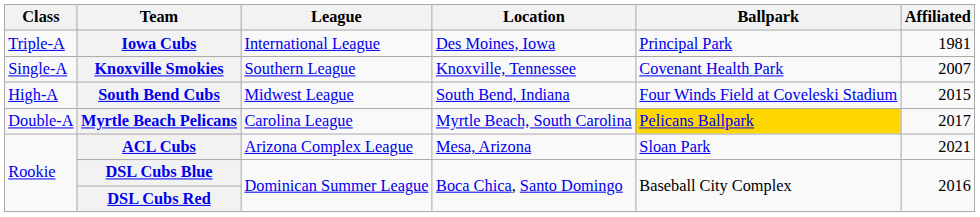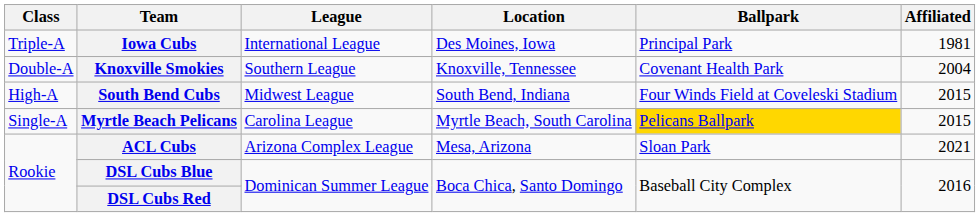(38, 69) Single-A -> (41, 69) Double-A
(955, 69) 2007 -> (955, 69) 2004
(41, 120) Double-A -> (38, 120) Single-A
(955, 120) 2017 -> (955, 120) 2015
